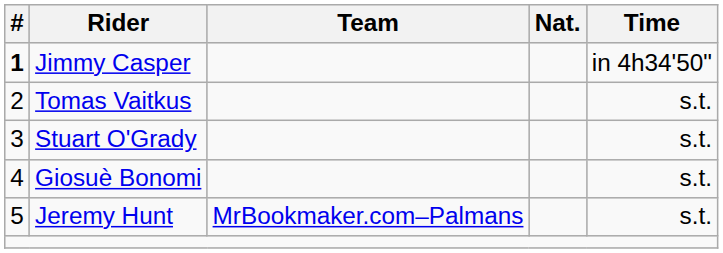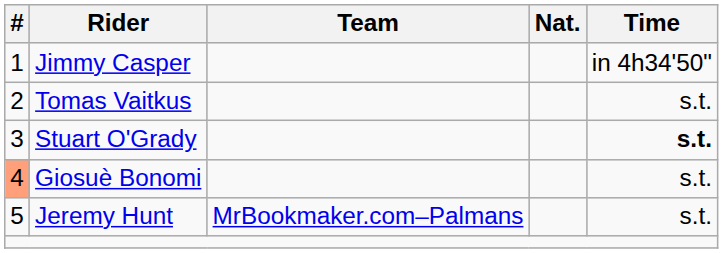(17, 62) bold -> (17, 62) normal
(696, 139) normal -> (694, 139) bold
(17, 178) no background -> (17, 178) lightsalmon background
